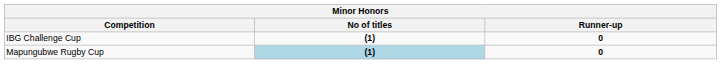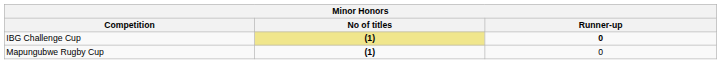(370, 39) no background -> (370, 39) khaki background
(370, 52) lightblue background -> (370, 52) no background
(601, 52) bold -> (601, 52) normal
